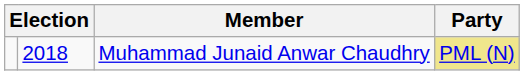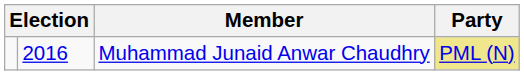(45, 53) 2018 -> (45, 53) 2016
